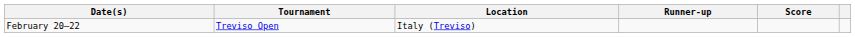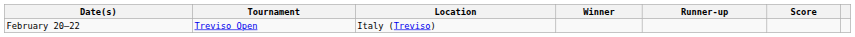+ column: (599, 11)
